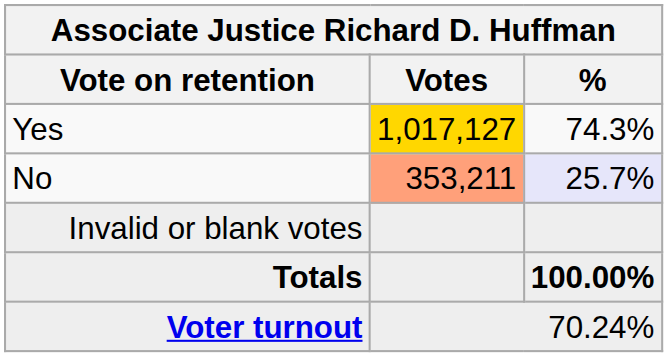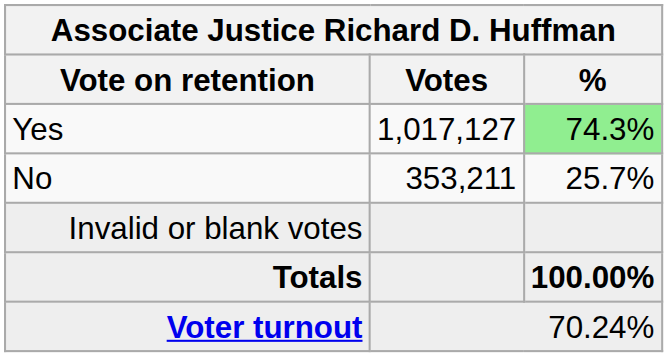(447, 129) gold background -> (447, 129) no background
(610, 129) no background -> (610, 129) lightgreen background
(461, 179) lightsalmon background -> (461, 179) no background
(610, 179) lavender background -> (610, 179) no background
